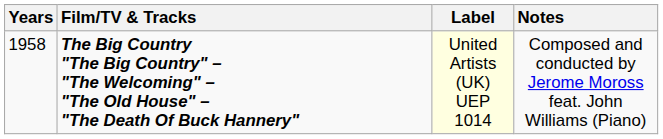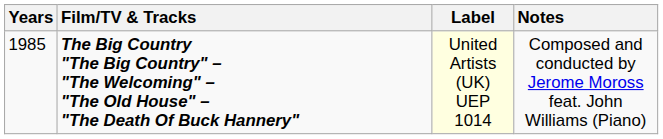(27, 44) 1958 -> (27, 44) 1985
